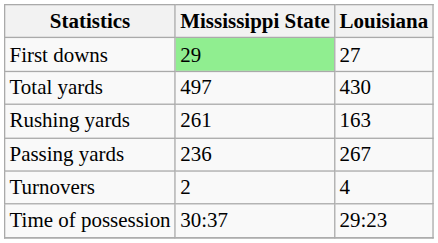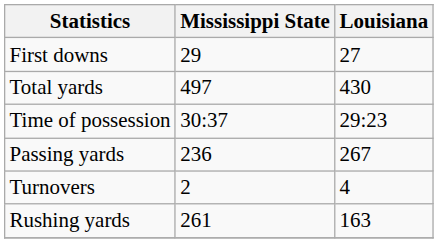(191, 54) lightgreen background -> (191, 54) no background
rows swapped: (70, 120) <-> (90, 220)
